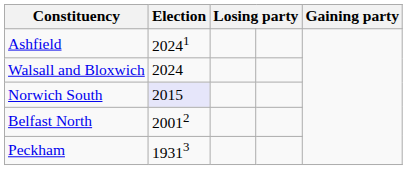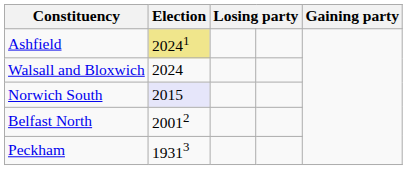(171, 43) no background -> (171, 43) khaki background
